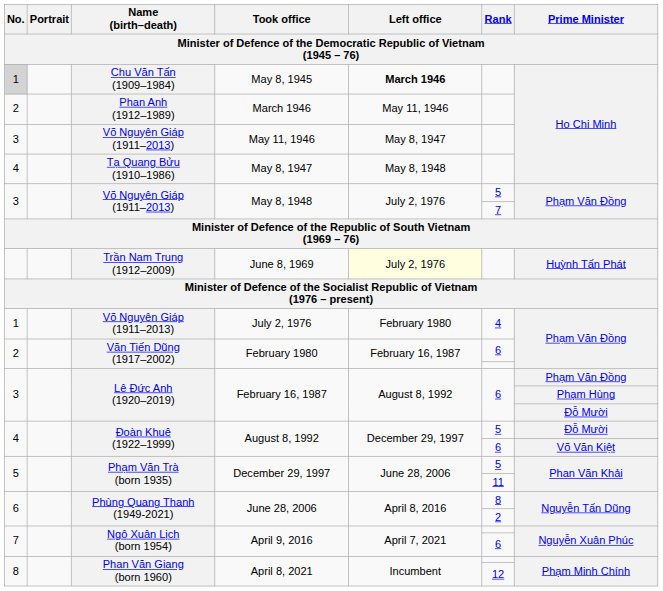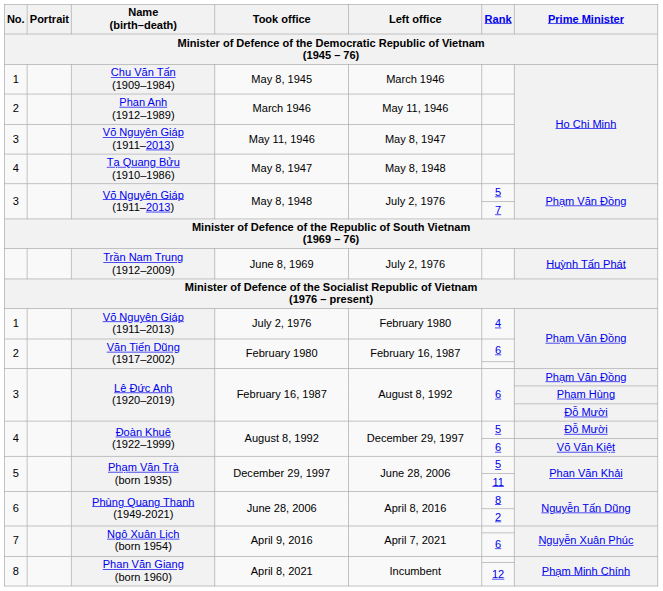(16, 79) lightgrey background -> (16, 79) no background
(415, 79) bold -> (415, 79) normal
(415, 263) lightyellow background -> (415, 263) no background
